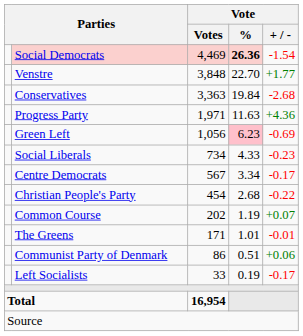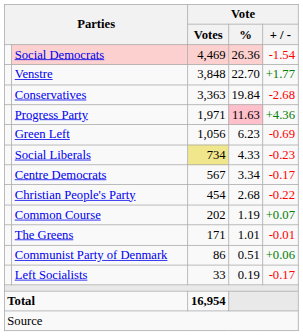(246, 54) bold -> (246, 54) normal
(246, 114) no background -> (246, 114) pink background
(249, 134) pink background -> (249, 134) no background
(216, 154) no background -> (216, 154) khaki background
